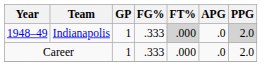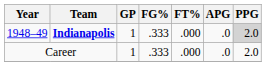(81, 33) normal -> (84, 33) bold
(186, 33) lightgrey background -> (190, 33) no background
